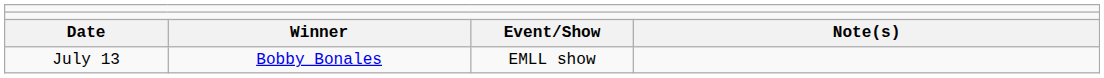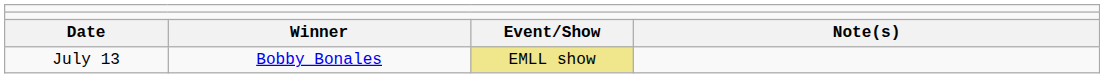(552, 59) no background -> (552, 59) khaki background
